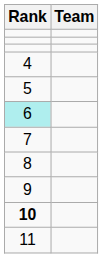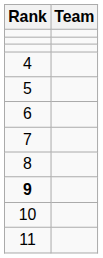(28, 114) paleturquoise background -> (28, 114) no background
(28, 189) normal -> (28, 189) bold
(28, 214) bold -> (28, 214) normal
